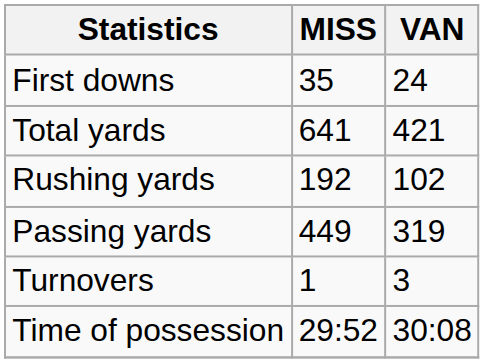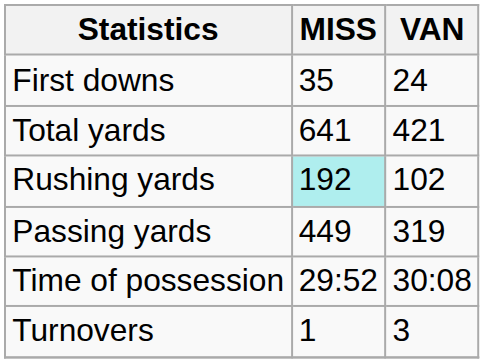(325, 180) no background -> (325, 180) paleturquoise background
rows swapped: (83, 280) <-> (148, 331)
